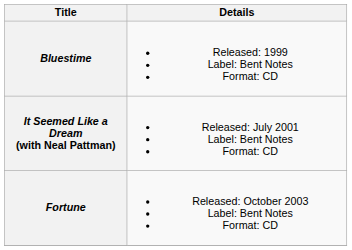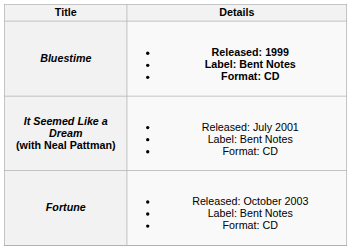(237, 65) normal -> (237, 65) bold
